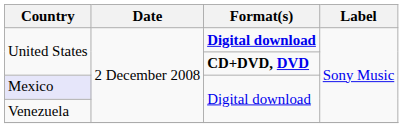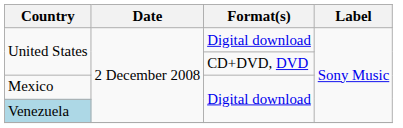(262, 39) bold -> (259, 39) normal
(258, 63) bold -> (258, 63) normal
(31, 87) lavender background -> (31, 87) no background
(38, 110) no background -> (38, 110) lightblue background
